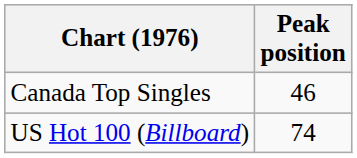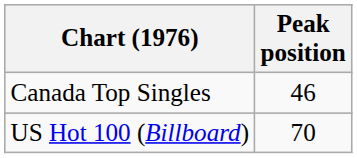(303, 132) 74 -> (303, 132) 70
